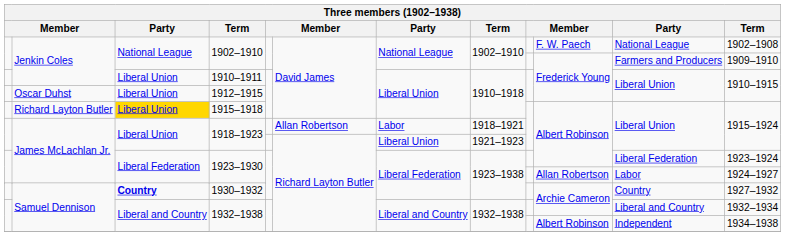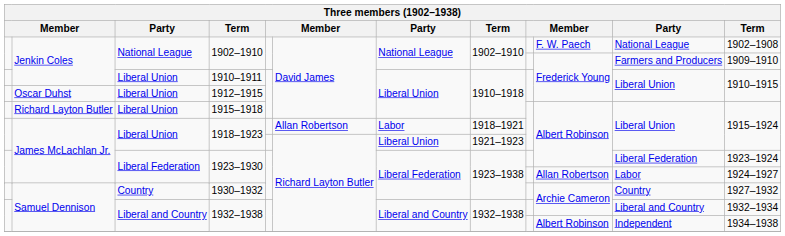(148, 110) gold background -> (148, 110) no background
(137, 191) bold -> (135, 191) normal
